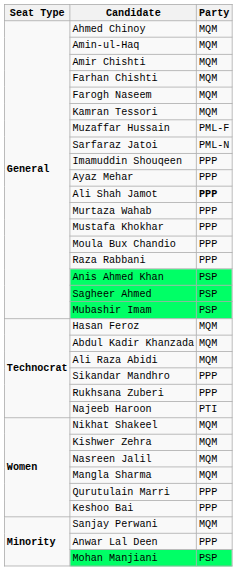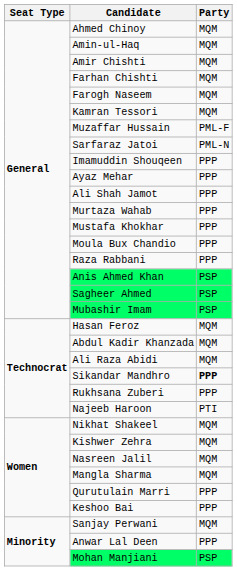(208, 194) bold -> (208, 194) normal
(208, 376) normal -> (208, 376) bold
